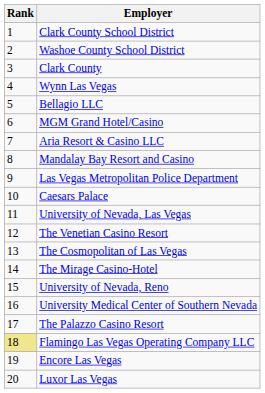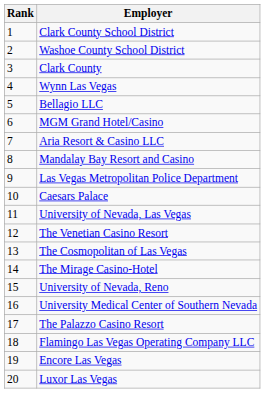(13, 342) khaki background -> (13, 342) no background
